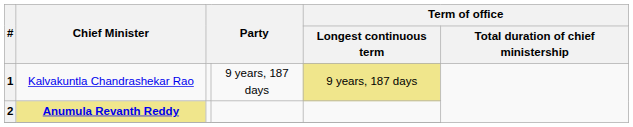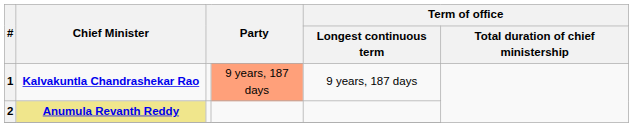(111, 82) normal -> (111, 82) bold
(257, 82) no background -> (257, 82) lightsalmon background
(372, 82) khaki background -> (372, 82) no background
